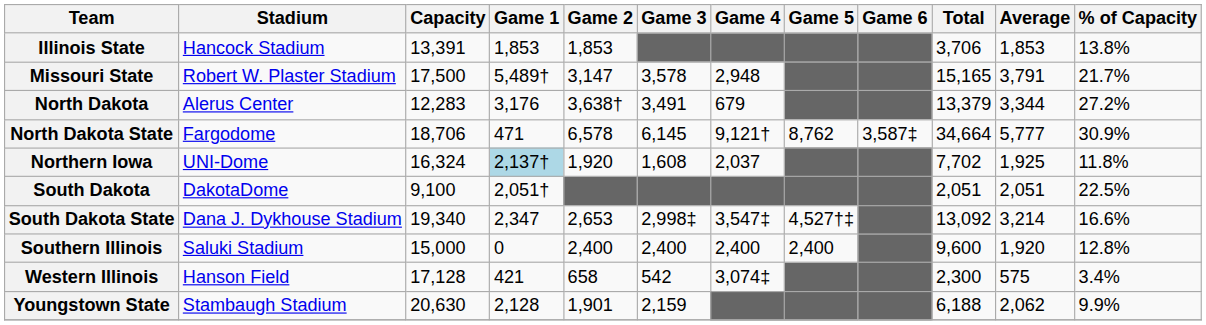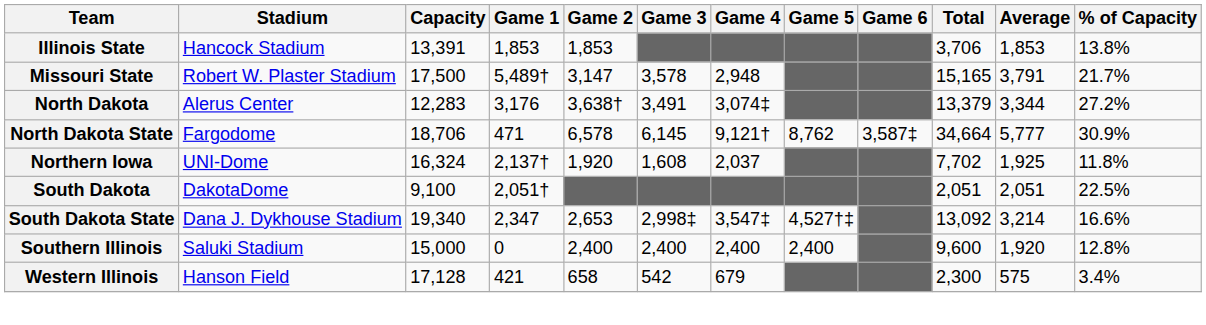(730, 104) 679 -> (743, 104) 3,074‡
(522, 162) lightblue background -> (522, 162) no background
(743, 276) 3,074‡ -> (730, 276) 679
- row: (92, 305)
